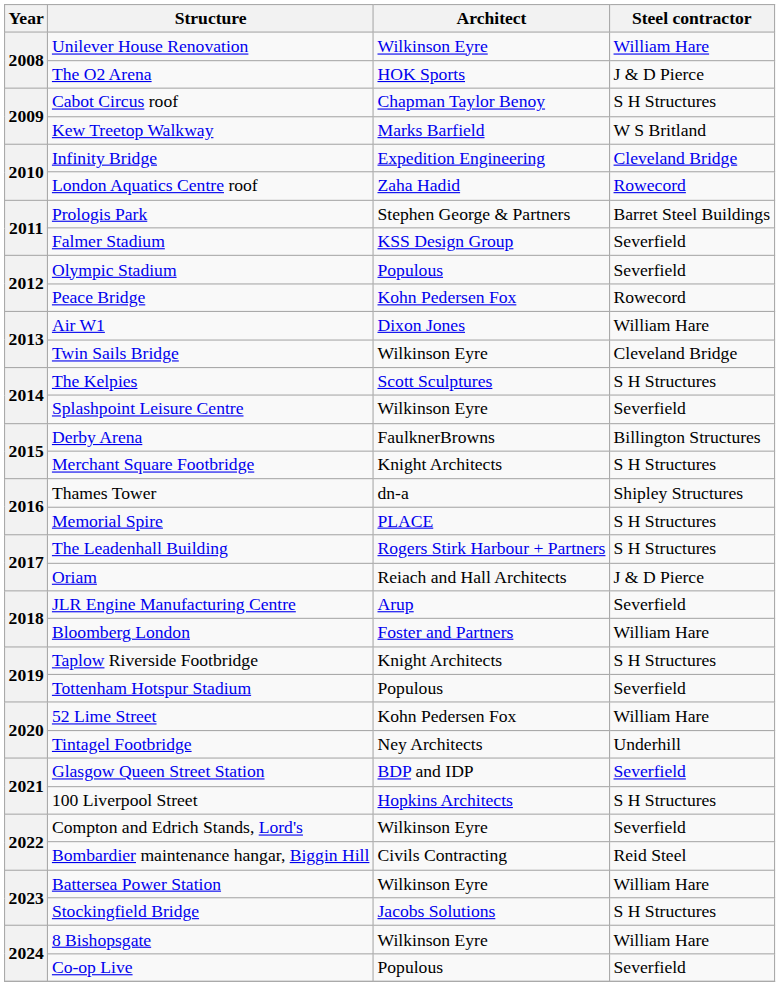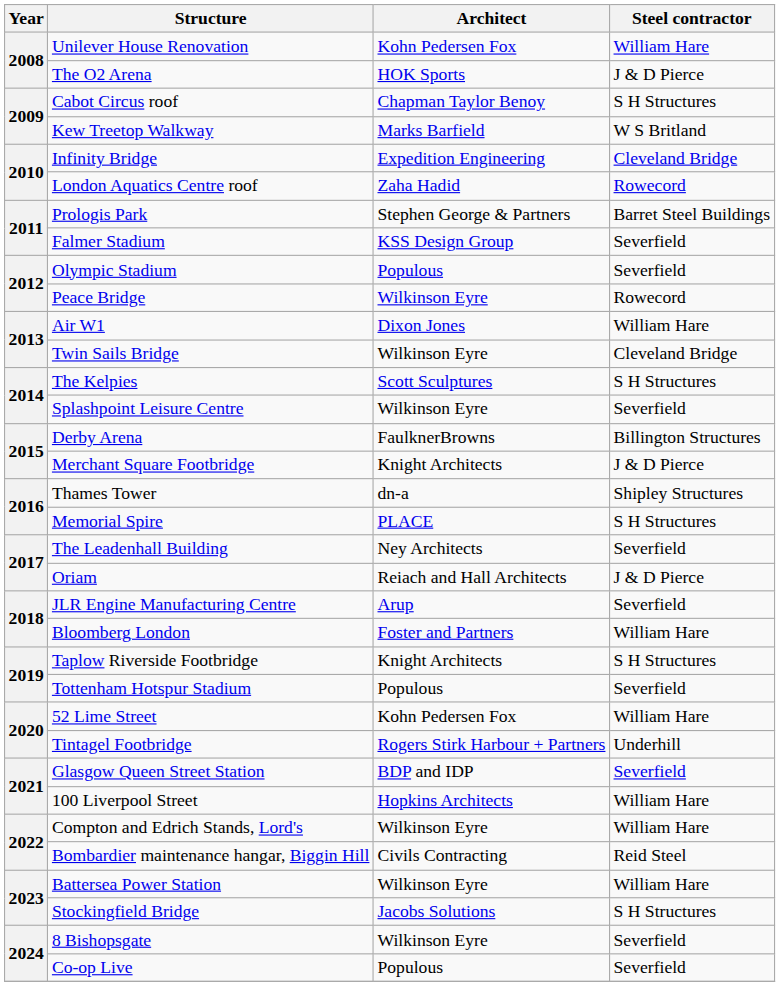(433, 46) Wilkinson Eyre -> (447, 46) Kohn Pedersen Fox
(447, 297) Kohn Pedersen Fox -> (433, 297) Wilkinson Eyre
(665, 465) S H Structures -> (659, 465) J & D Pierce
(491, 548) Rogers Stirk Harbour + Partners -> (430, 548) Ney Architects
(665, 548) S H Structures -> (650, 548) Severfield
(430, 744) Ney Architects -> (491, 744) Rogers Stirk Harbour + Partners
(665, 800) S H Structures -> (661, 800) William Hare
(650, 827) Severfield -> (661, 827) William Hare
(661, 939) William Hare -> (650, 939) Severfield
